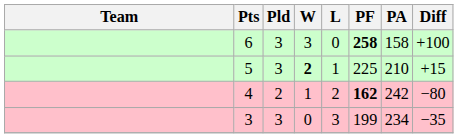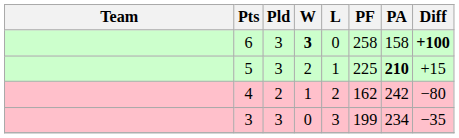(308, 42) normal -> (308, 42) bold
(365, 42) bold -> (365, 42) normal
(433, 42) normal -> (433, 42) bold
(308, 68) bold -> (308, 68) normal
(397, 68) normal -> (397, 68) bold
(365, 94) bold -> (365, 94) normal
